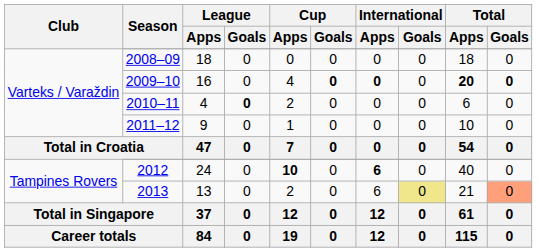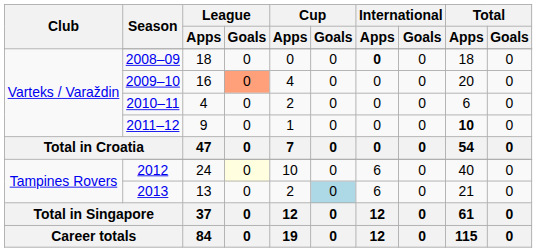(377, 59) normal -> (377, 59) bold
(247, 81) no background -> (247, 81) lightsalmon background
(333, 81) bold -> (333, 81) normal
(377, 81) bold -> (377, 81) normal
(466, 81) bold -> (466, 81) normal
(509, 81) bold -> (509, 81) normal
(247, 103) bold -> (247, 103) normal
(466, 125) normal -> (466, 125) bold
(247, 170) no background -> (247, 170) lightyellow background
(290, 170) bold -> (290, 170) normal
(377, 170) bold -> (377, 170) normal
(333, 192) no background -> (333, 192) lightblue background
(422, 192) khaki background -> (422, 192) no background
(509, 192) lightsalmon background -> (509, 192) no background
